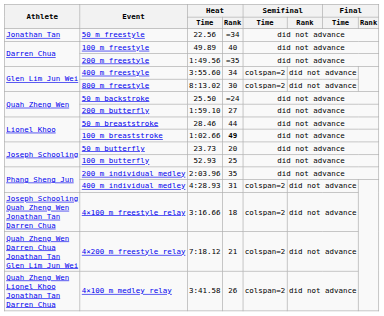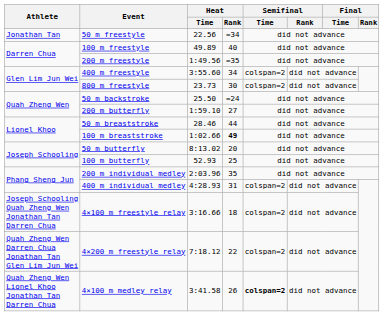(205, 85) 8:13.02 -> (205, 85) 23.73
(205, 148) 23.73 -> (205, 148) 8:13.02
(233, 251) 21 -> (233, 251) 22
(265, 291) normal -> (265, 291) bold
